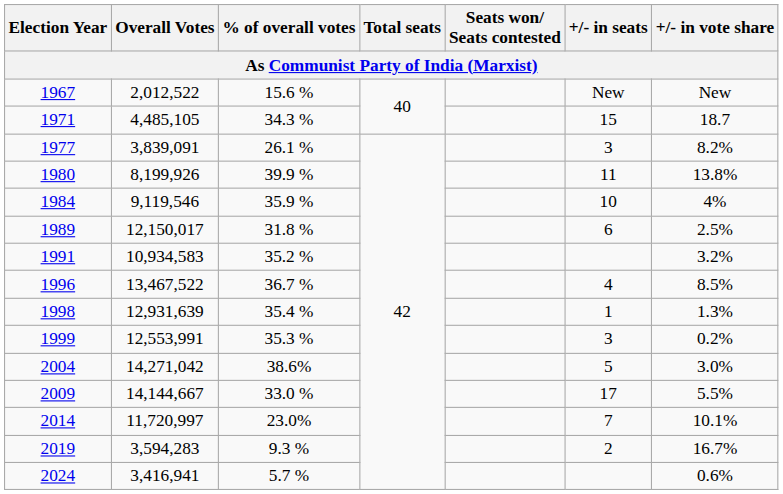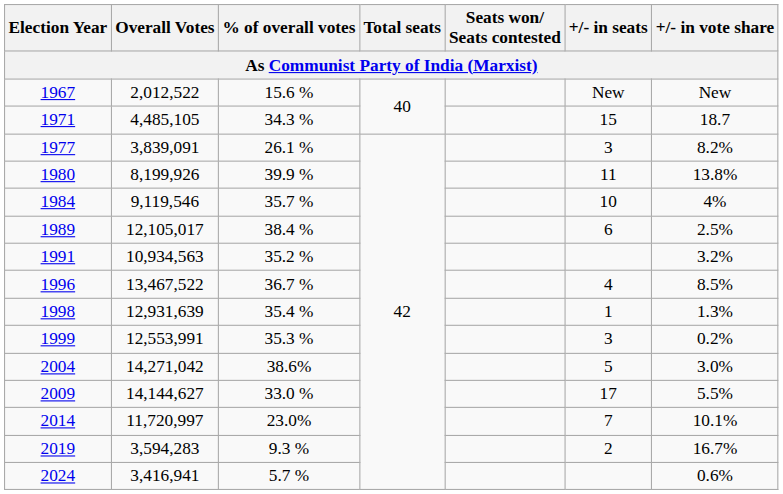(289, 202) 35.9 % -> (289, 202) 35.7 %
(165, 229) 12,150,017 -> (165, 229) 12,105,017
(289, 229) 31.8 % -> (289, 229) 38.4 %
(165, 256) 10,934,583 -> (165, 256) 10,934,563
(165, 393) 14,144,667 -> (165, 393) 14,144,627
